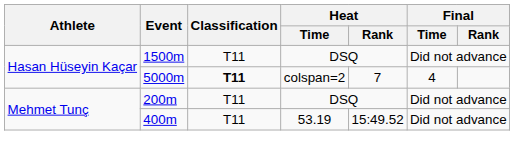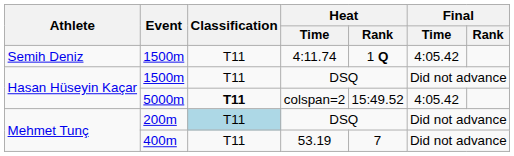+ row: (164, 57)
(378, 78) 7 -> (378, 99) 15:49.52
(432, 78) 4 -> (437, 99) 4:05.42
(234, 99) no background -> (234, 120) lightblue background
(378, 120) 15:49.52 -> (378, 141) 7
